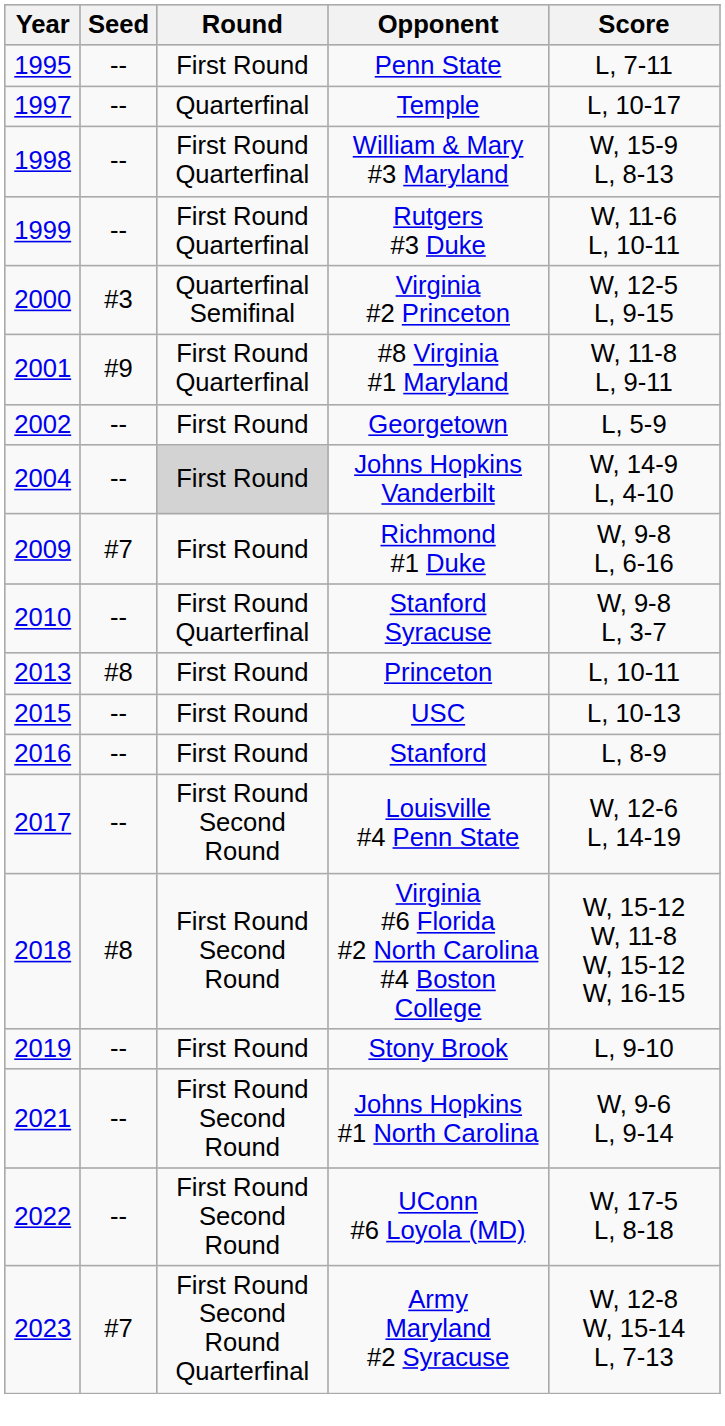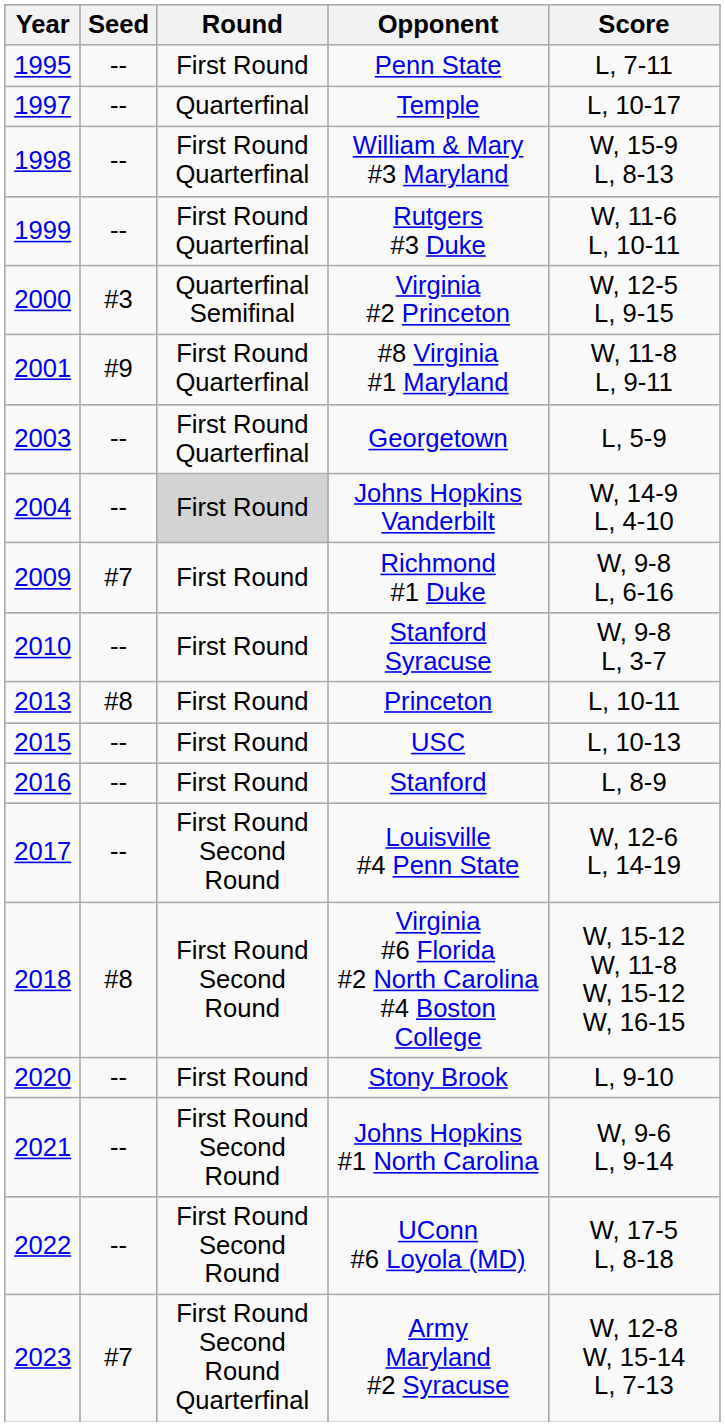(43, 424) 2002 -> (43, 438) 2003
(242, 424) First Round -> (242, 438) First Round Quarterfinal
(242, 618) First Round Quarterfinal -> (242, 646) First Round
(43, 1048) 2019 -> (43, 1077) 2020
